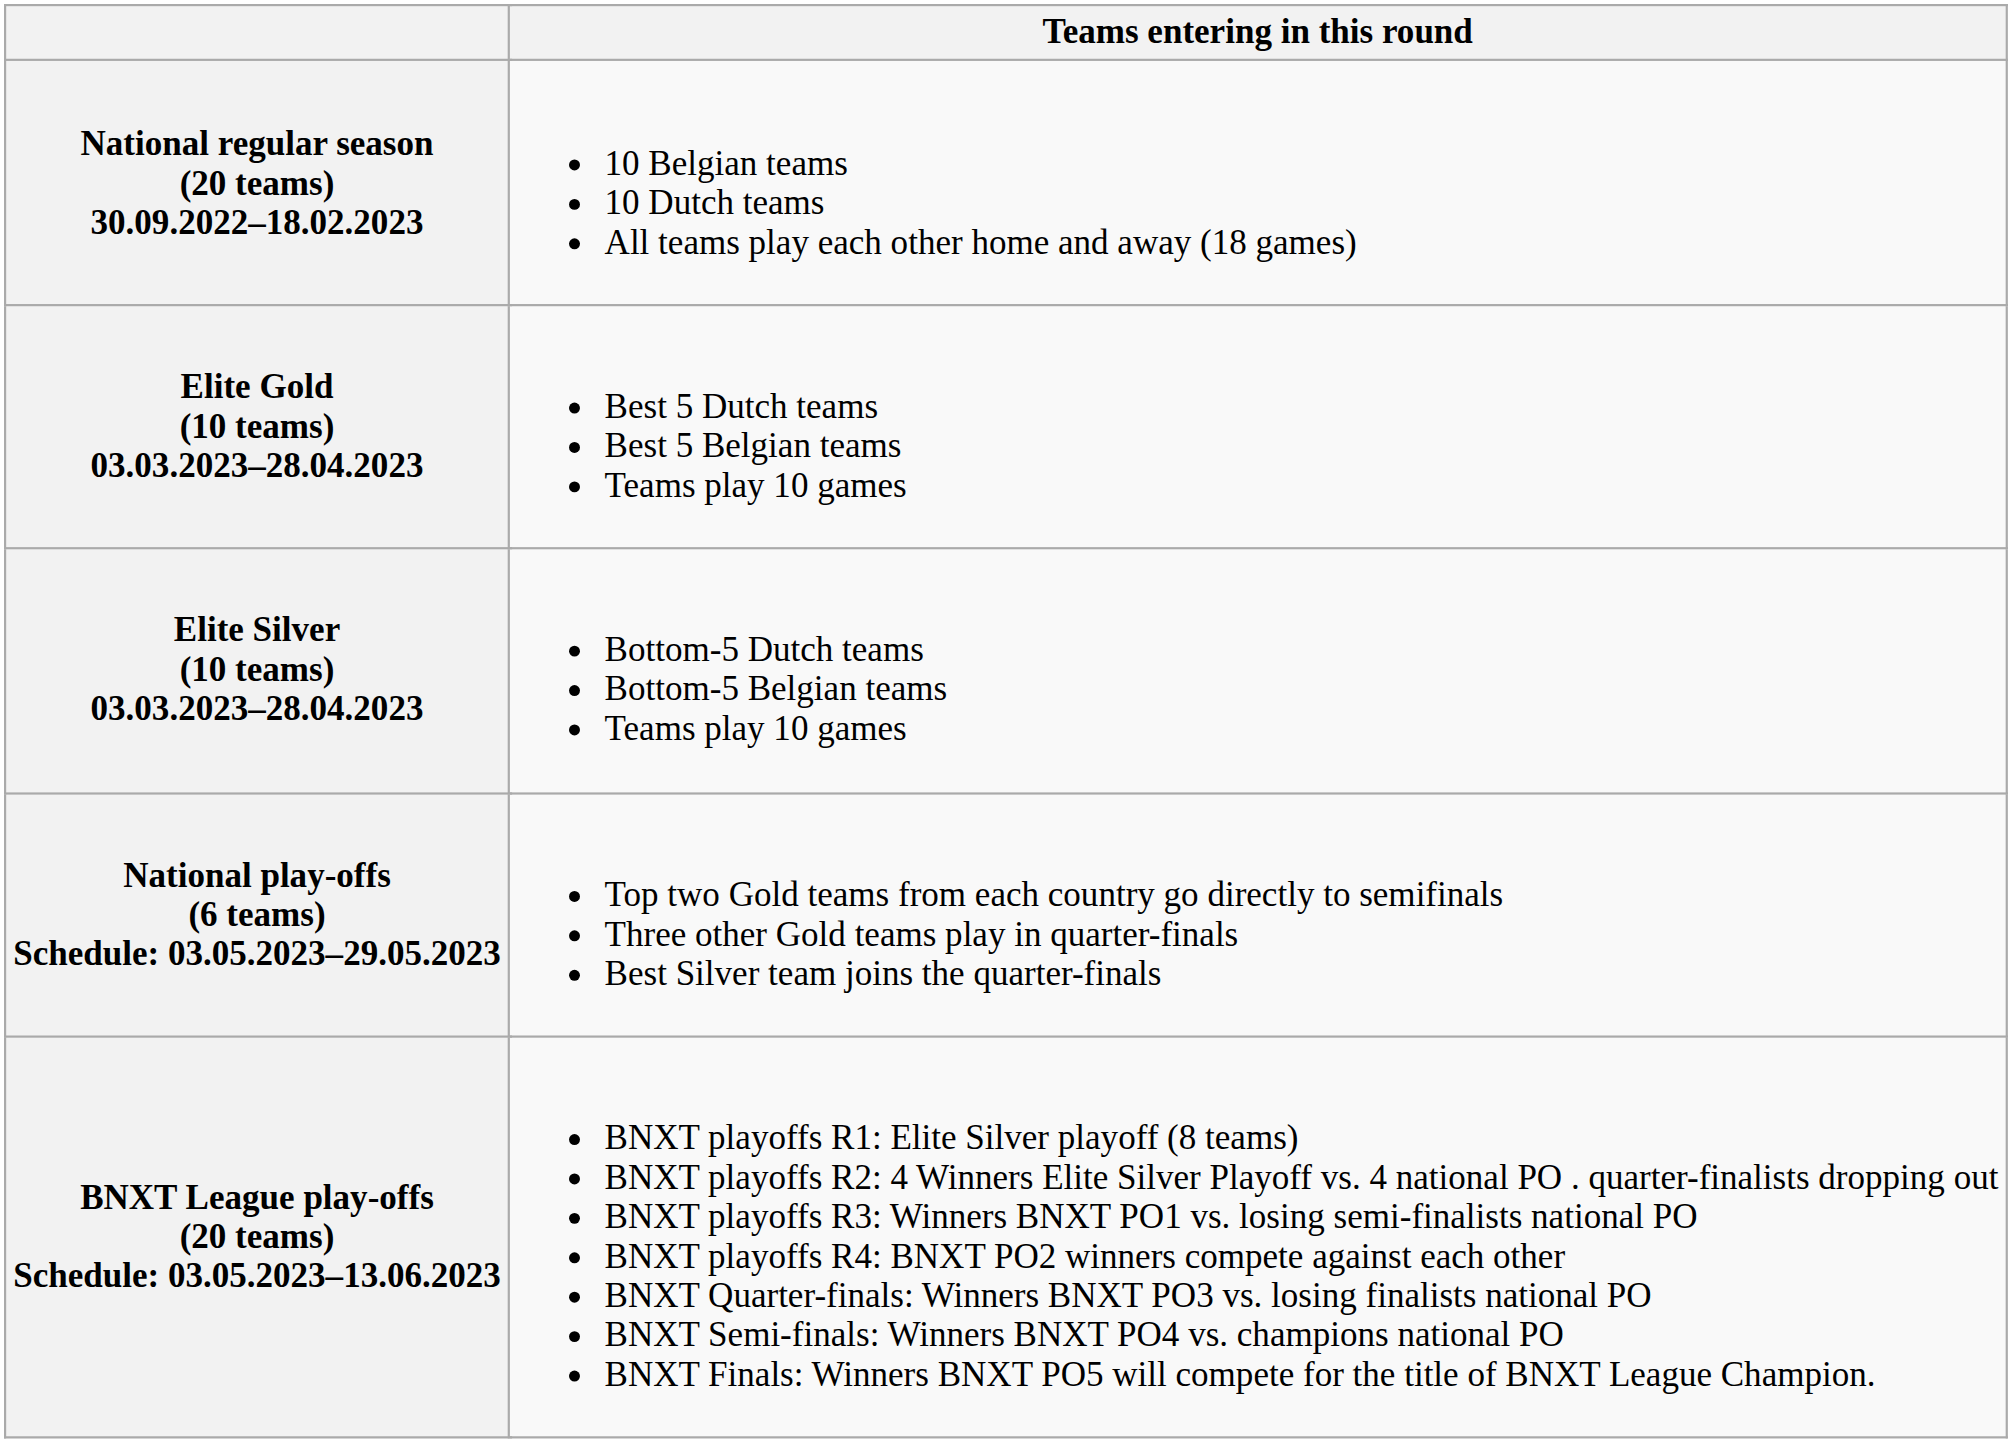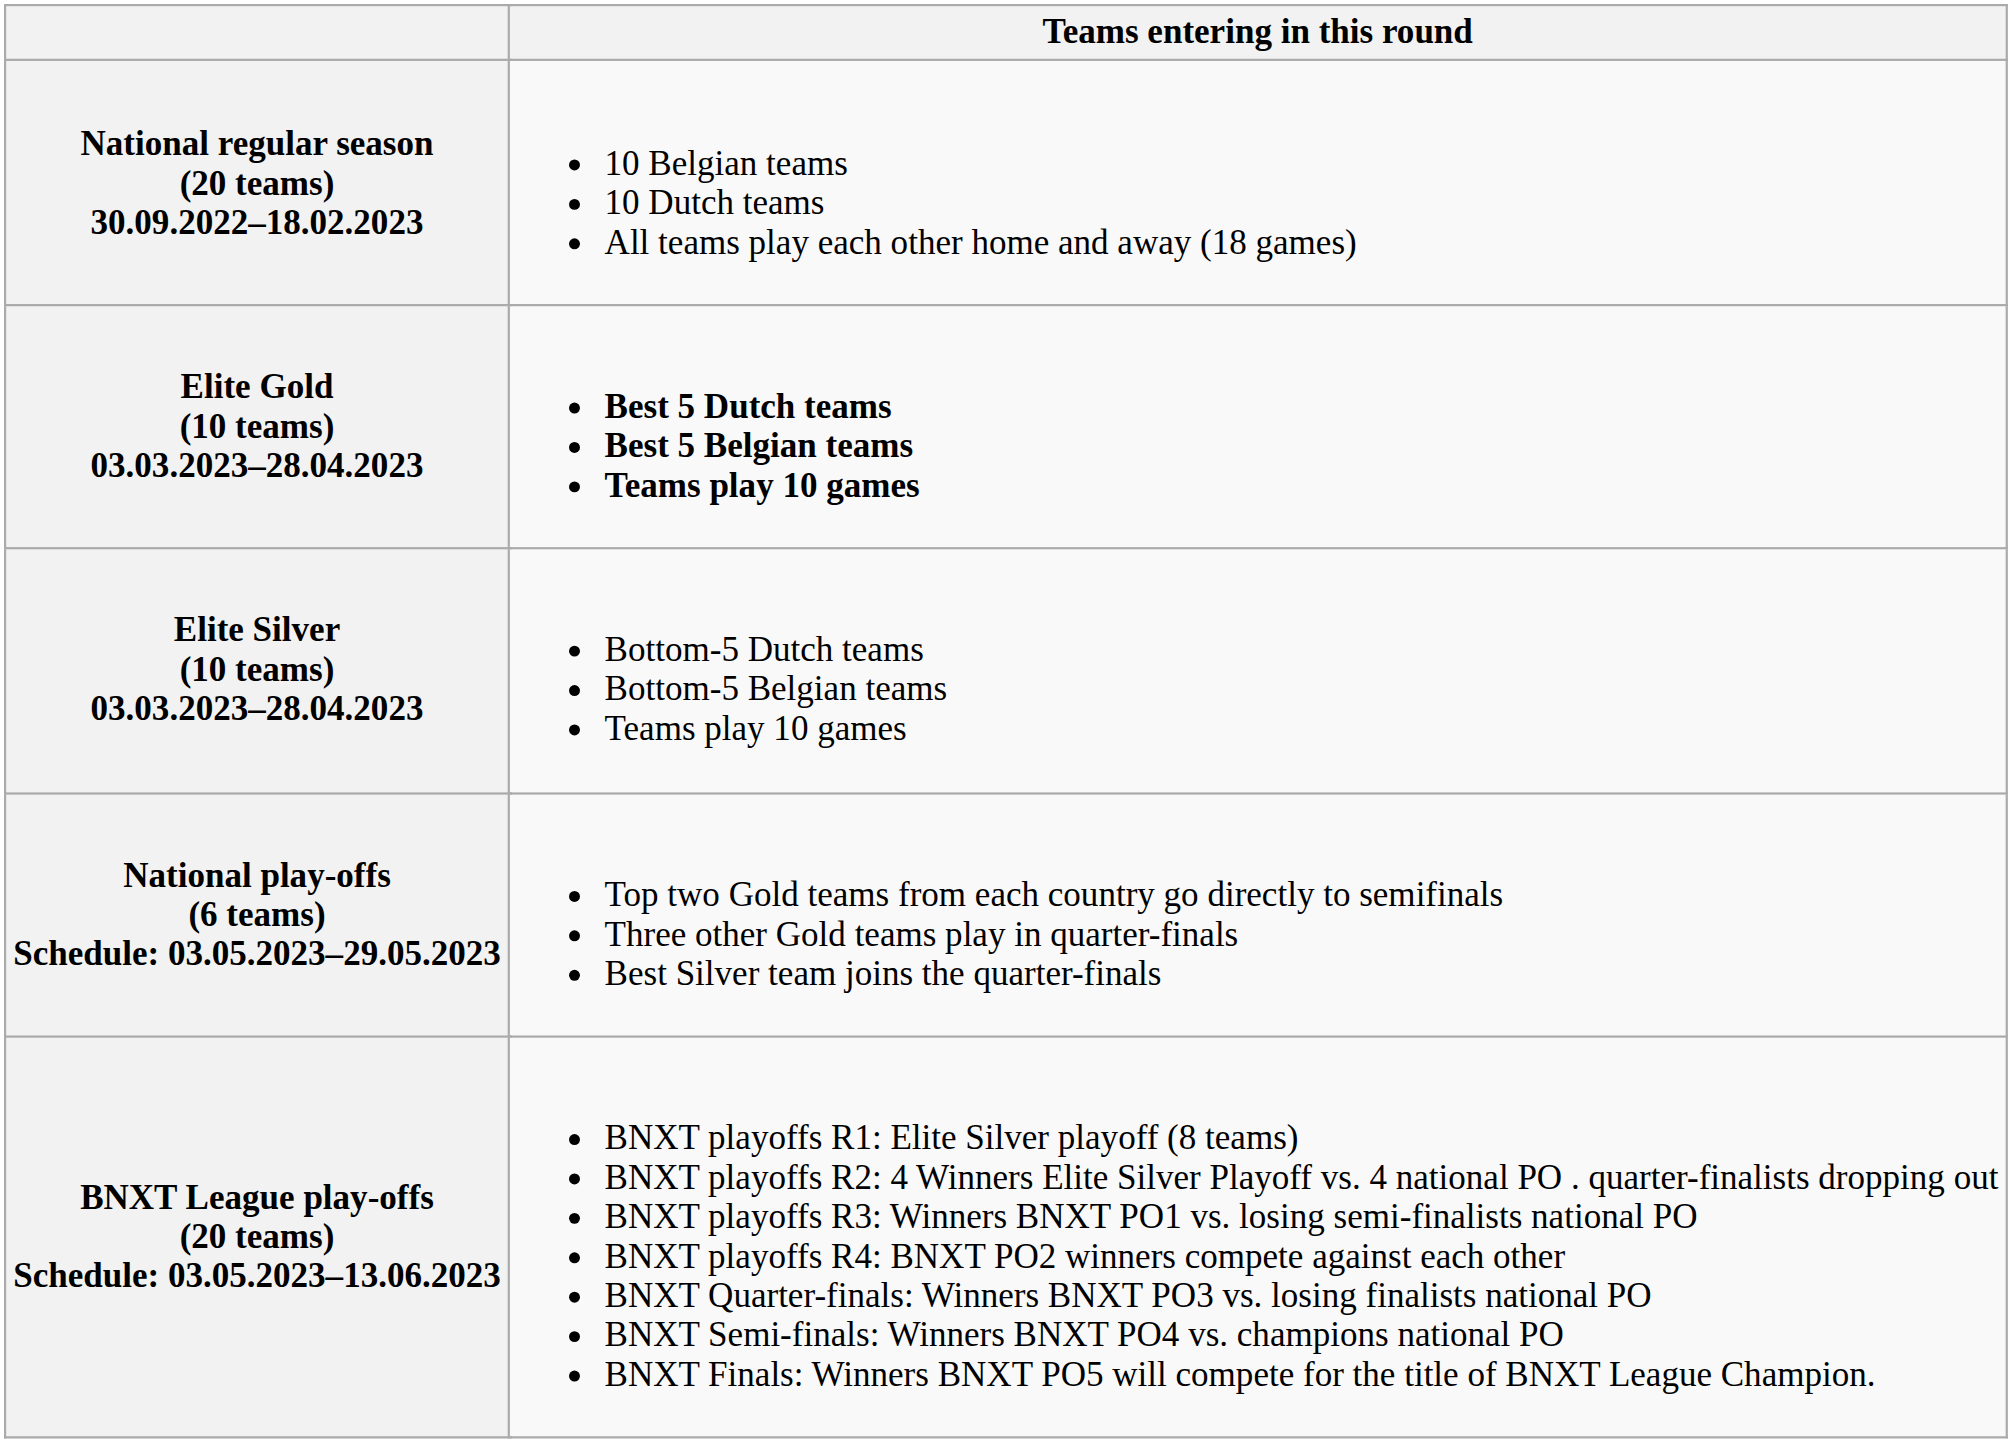(1258, 446) normal -> (1258, 446) bold
